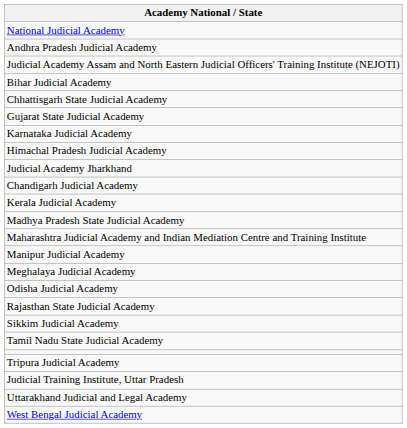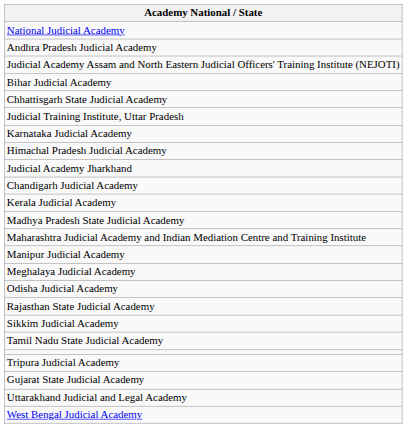(76, 116) Gujarat State Judicial Academy -> (95, 116) Judicial Training Institute, Uttar Pradesh
(95, 380) Judicial Training Institute, Uttar Pradesh -> (76, 380) Gujarat State Judicial Academy
